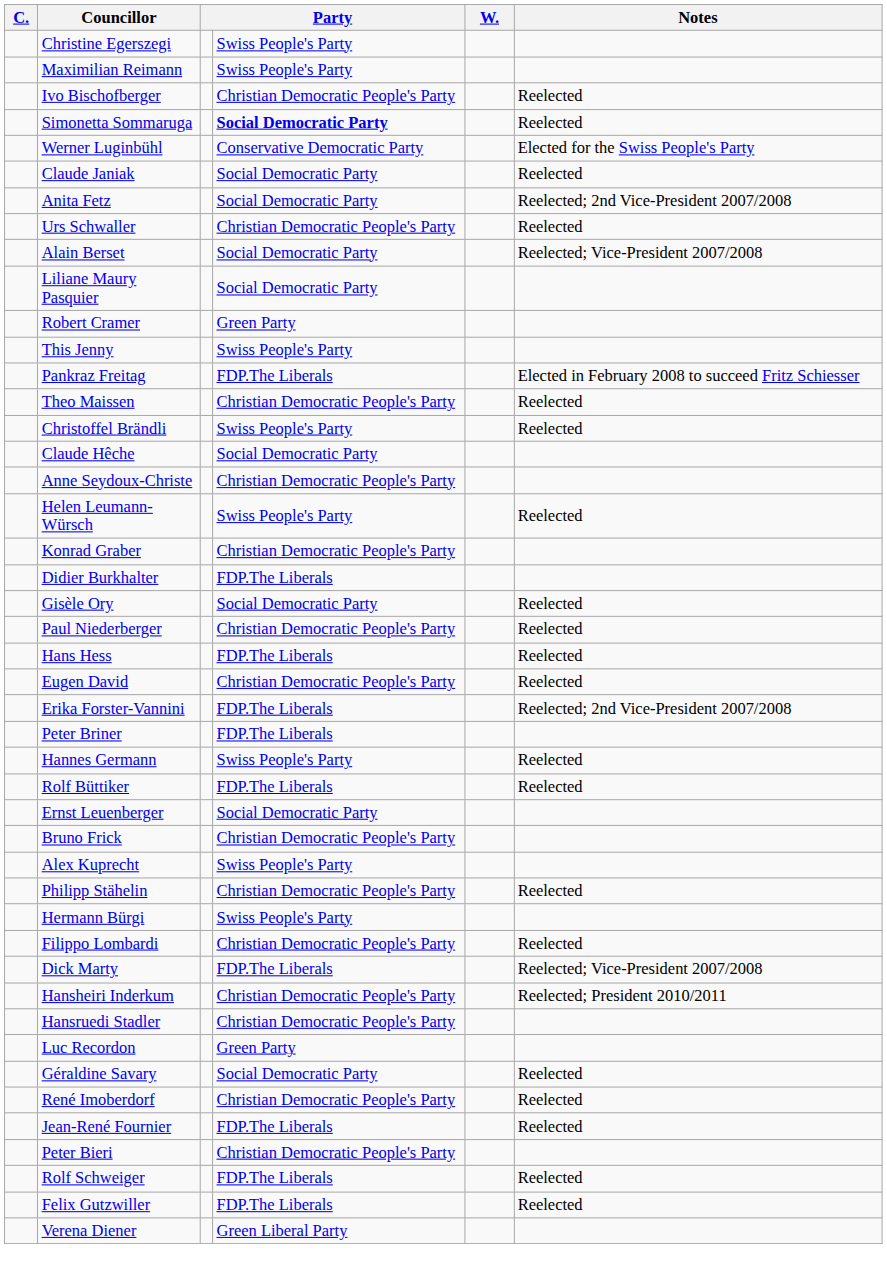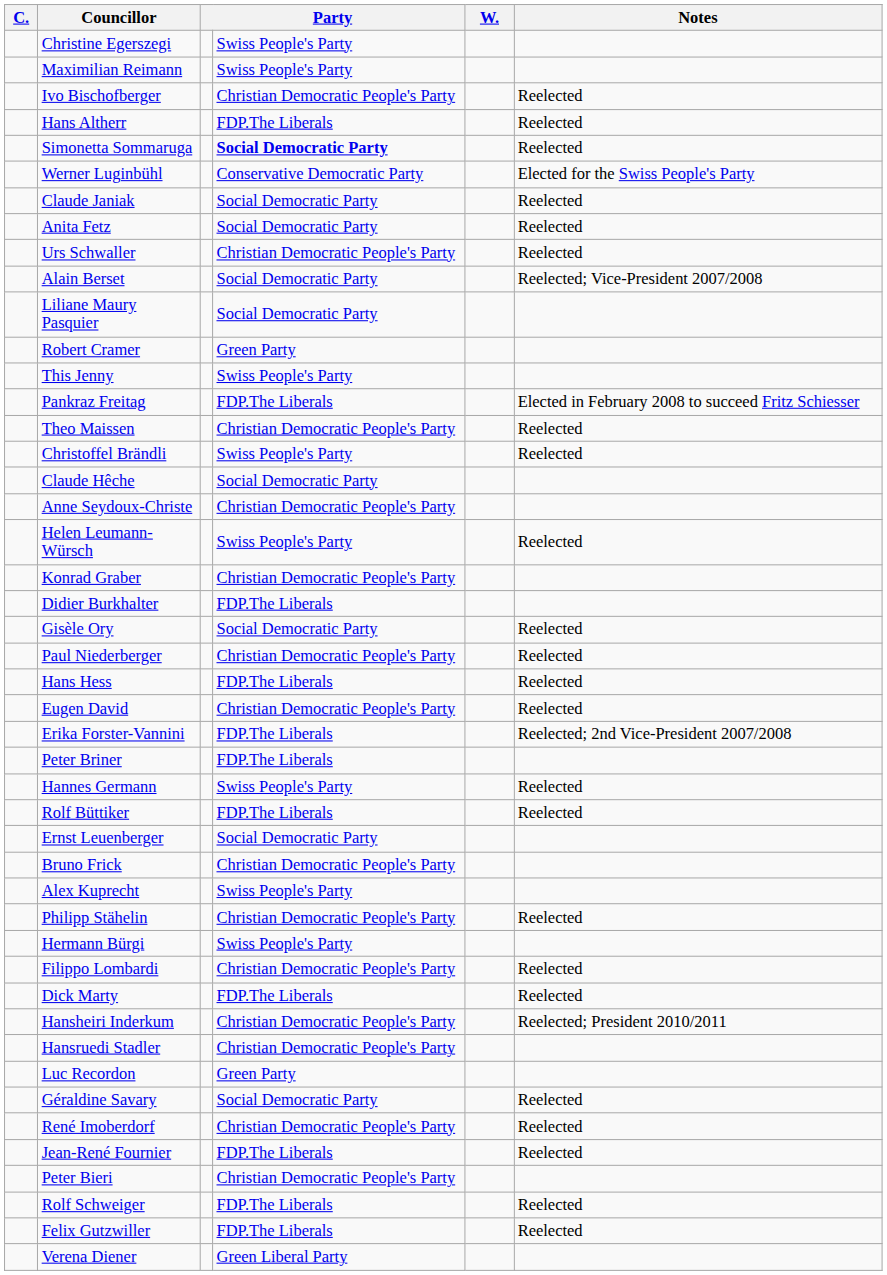+ row: (84, 122)
(655, 200) Reelected; 2nd Vice-President 2007/2008 -> (550, 226) Reelected
(640, 969) Reelected; Vice-President 2007/2008 -> (550, 995) Reelected
